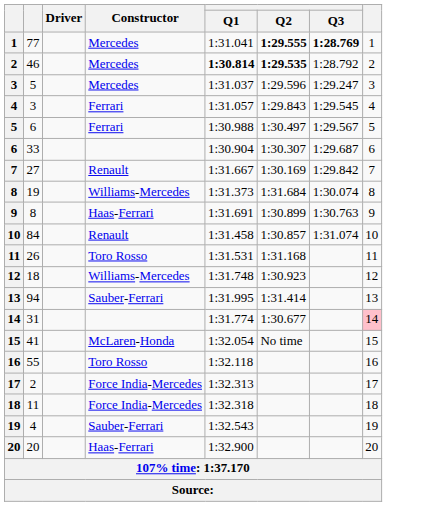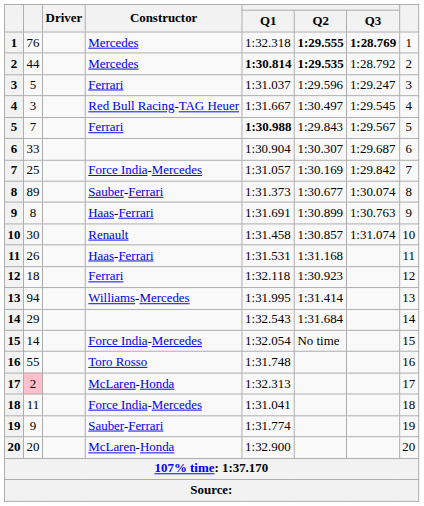(33, 42) 77 -> (33, 42) 76
(231, 42) 1:31.041 -> (268, 42) 1:32.318
(33, 63) 46 -> (33, 63) 44
(113, 84) Mercedes -> (106, 84) Ferrari
(106, 106) Ferrari -> (164, 106) Red Bull Racing-TAG Heuer
(231, 106) 1:31.057 -> (268, 106) 1:31.667
(283, 106) 1:29.843 -> (320, 106) 1:30.497
(33, 127) 6 -> (33, 127) 7
(231, 127) normal -> (268, 127) bold
(283, 127) 1:30.497 -> (320, 127) 1:29.843
(33, 170) 27 -> (33, 170) 25
(108, 170) Renault -> (145, 170) Force India-Mercedes
(231, 170) 1:31.667 -> (268, 170) 1:31.057
(33, 191) 19 -> (33, 191) 89
(139, 191) Williams-Mercedes -> (126, 191) Sauber-Ferrari
(283, 191) 1:31.684 -> (320, 191) 1:30.677
(33, 234) 84 -> (33, 234) 30
(118, 255) Toro Rosso -> (121, 255) Haas-Ferrari
(139, 276) Williams-Mercedes -> (106, 276) Ferrari
(231, 276) 1:31.748 -> (268, 276) 1:32.118
(126, 297) Sauber-Ferrari -> (139, 297) Williams-Mercedes
(33, 319) 31 -> (33, 319) 29
(231, 319) 1:31.774 -> (268, 319) 1:32.543
(283, 319) 1:30.677 -> (320, 319) 1:31.684
(372, 319) pink background -> (409, 319) no background
(33, 340) 41 -> (33, 340) 14
(131, 340) McLaren-Honda -> (145, 340) Force India-Mercedes
(231, 361) 1:32.118 -> (268, 361) 1:31.748
(33, 383) no background -> (33, 383) pink background
(145, 383) Force India-Mercedes -> (131, 383) McLaren-Honda
(231, 404) 1:32.318 -> (268, 404) 1:31.041
(33, 425) 4 -> (33, 425) 9
(231, 425) 1:32.543 -> (268, 425) 1:31.774
(121, 447) Haas-Ferrari -> (131, 447) McLaren-Honda
